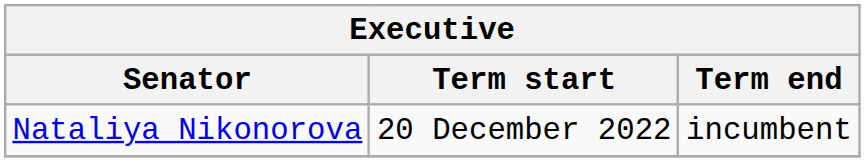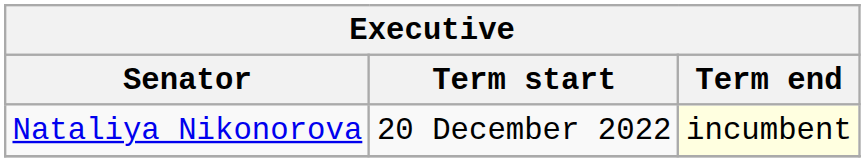(769, 130) no background -> (769, 130) lightyellow background
